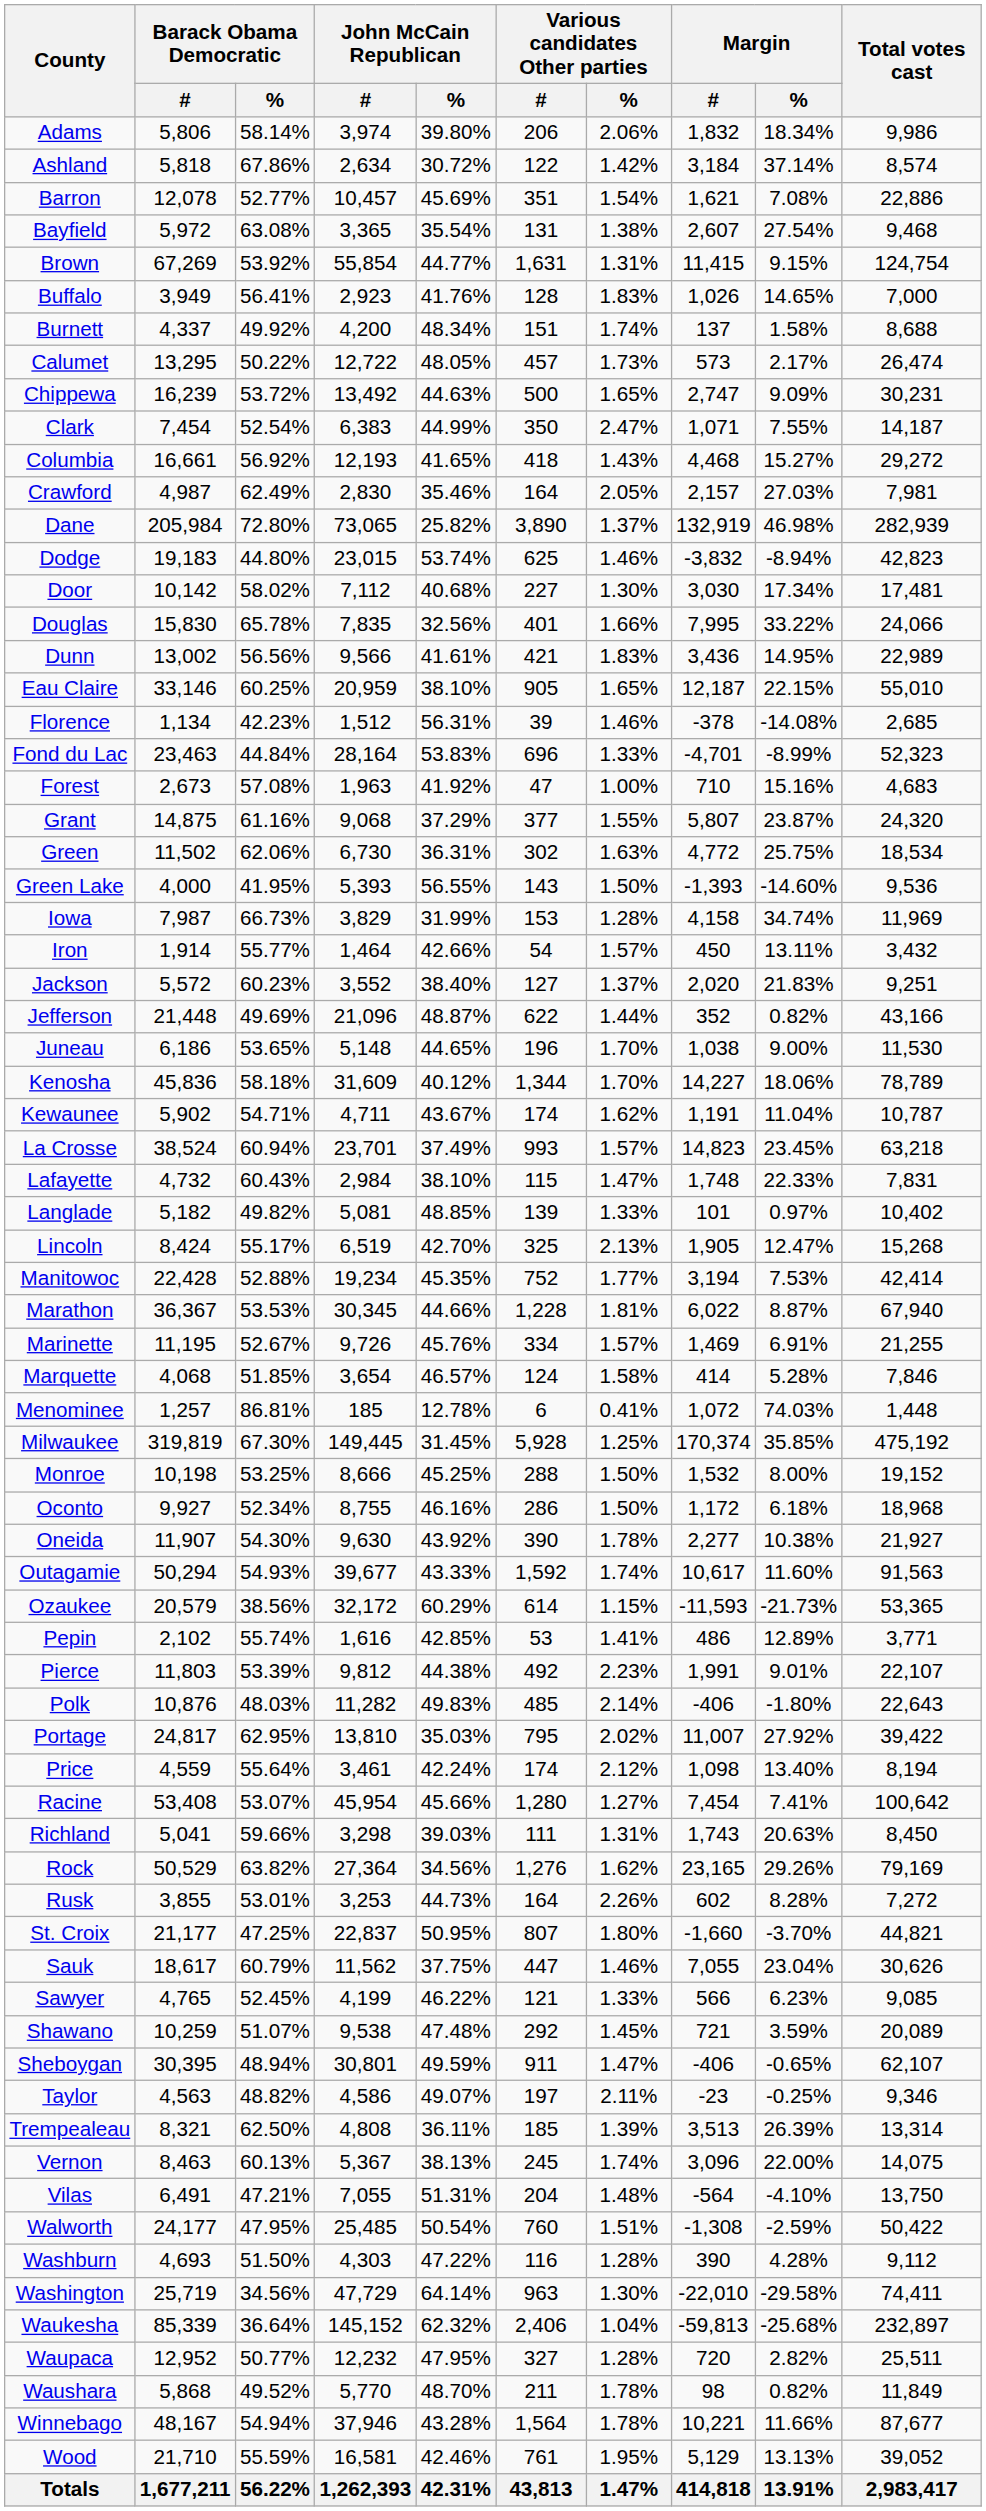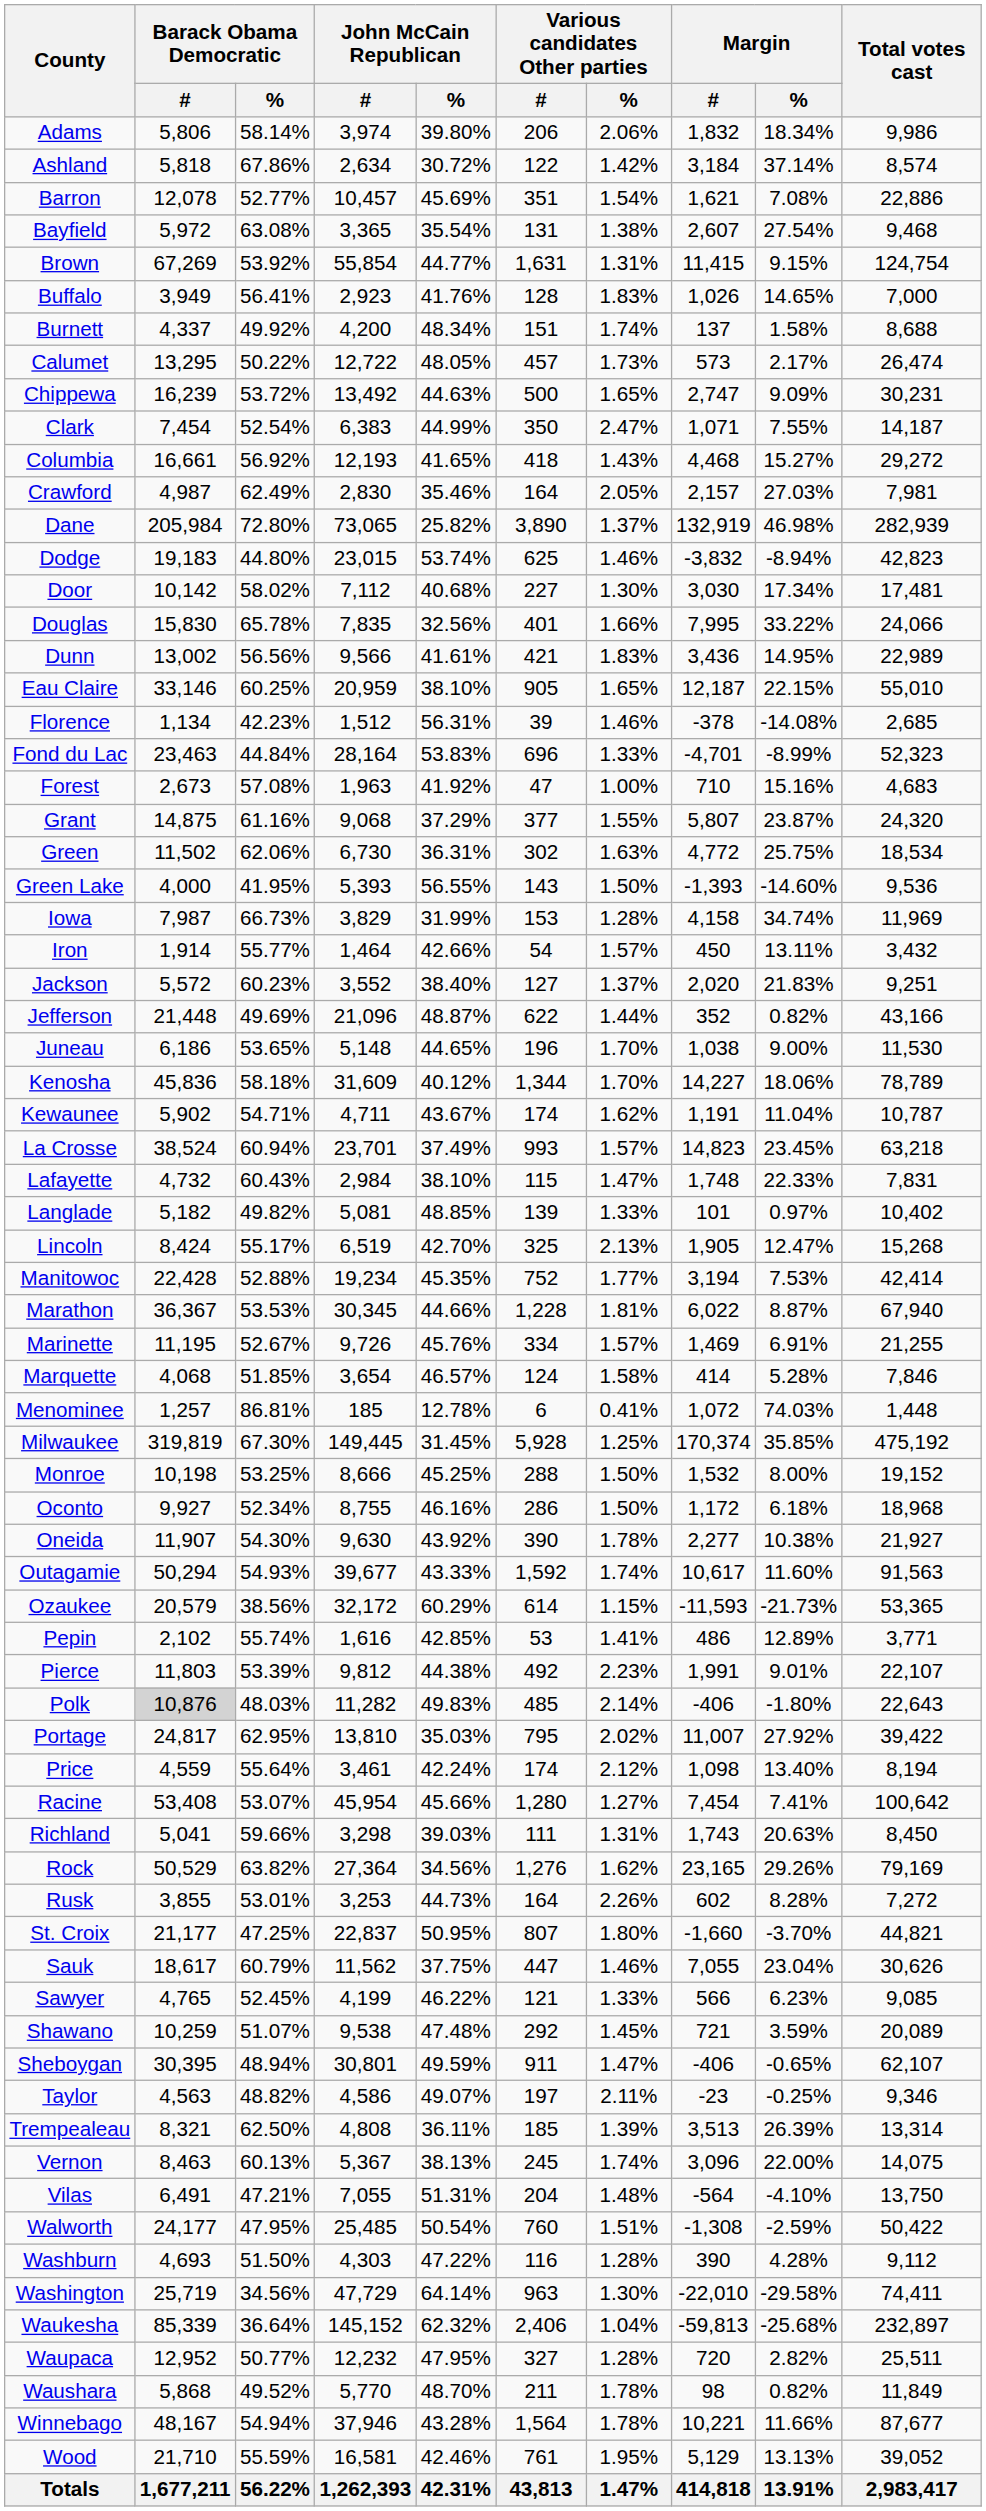(185, 1703) no background -> (185, 1703) lightgrey background
